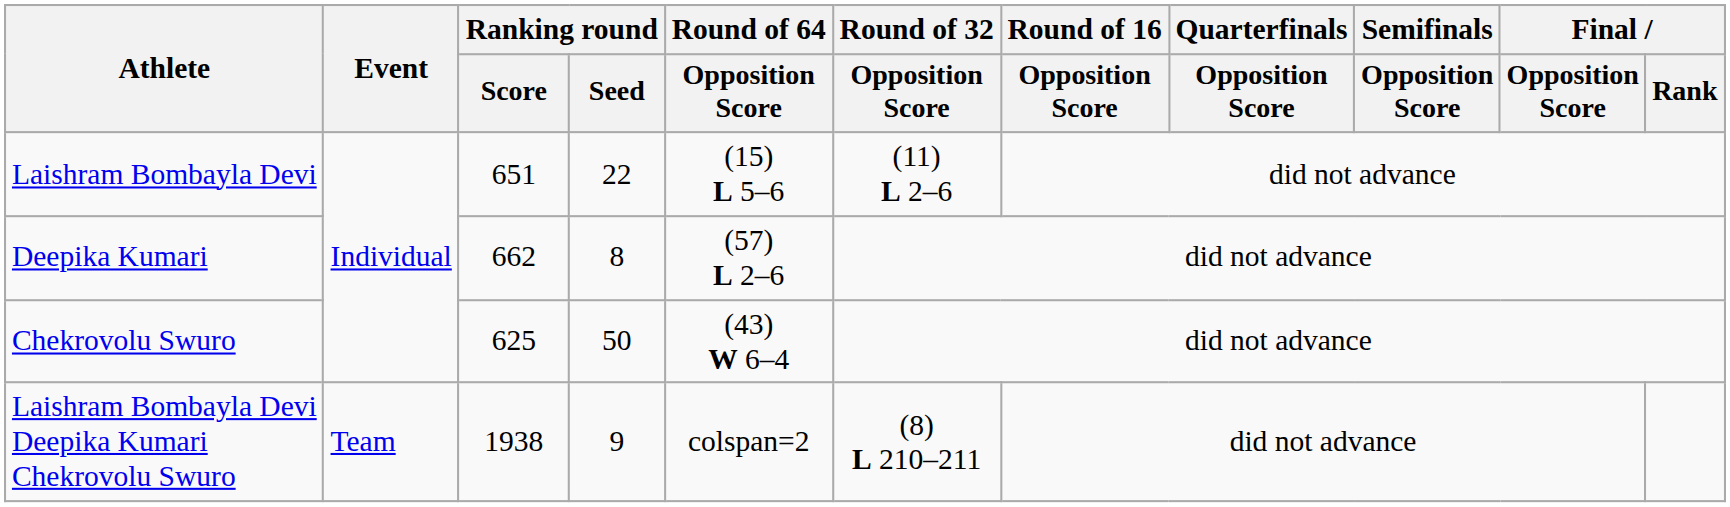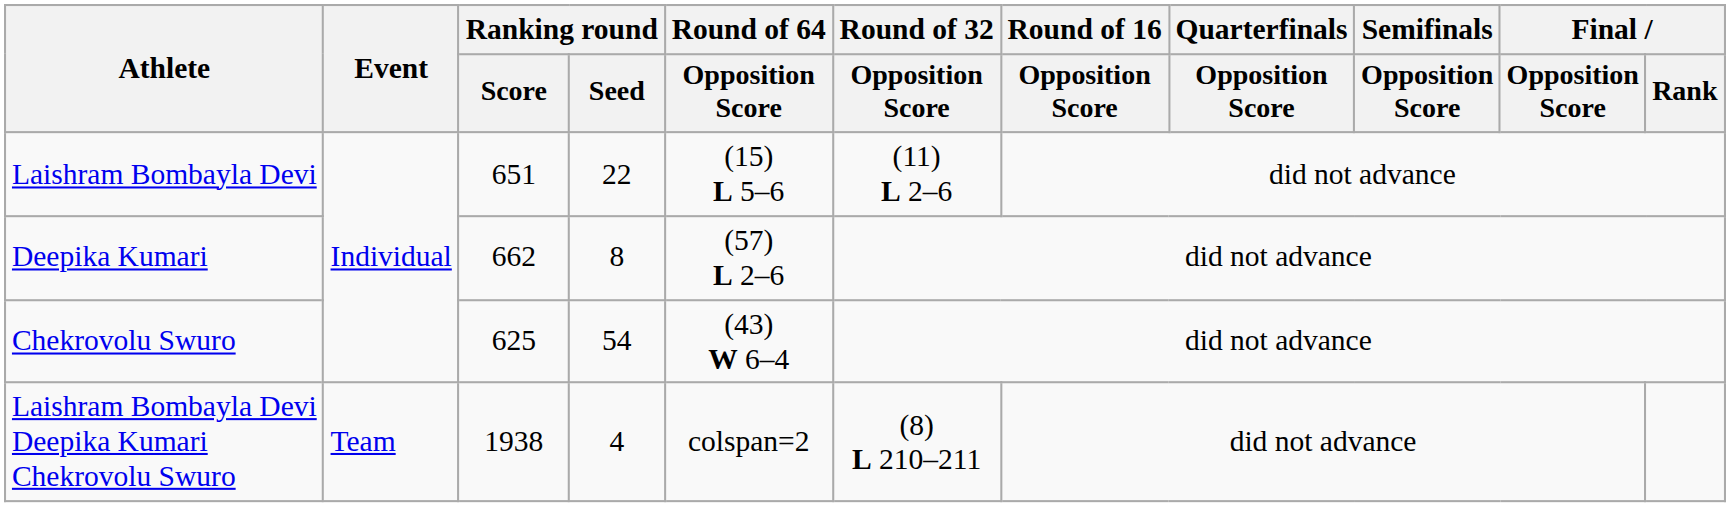(617, 341) 50 -> (617, 341) 54
(617, 442) 9 -> (617, 442) 4
